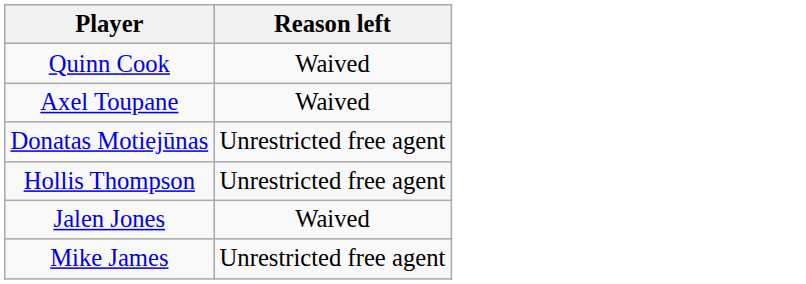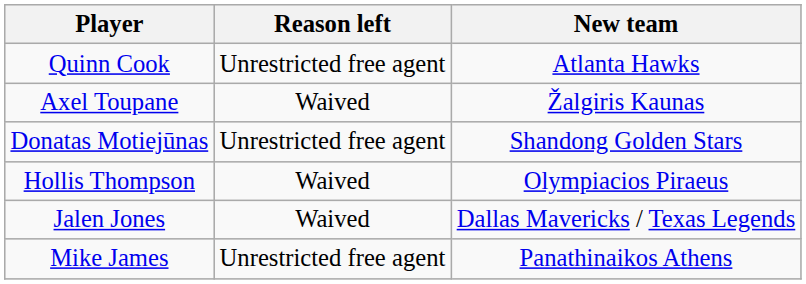+ column: (626, 24)
(332, 63) Waived -> (332, 63) Unrestricted free agent
(332, 180) Unrestricted free agent -> (332, 180) Waived
